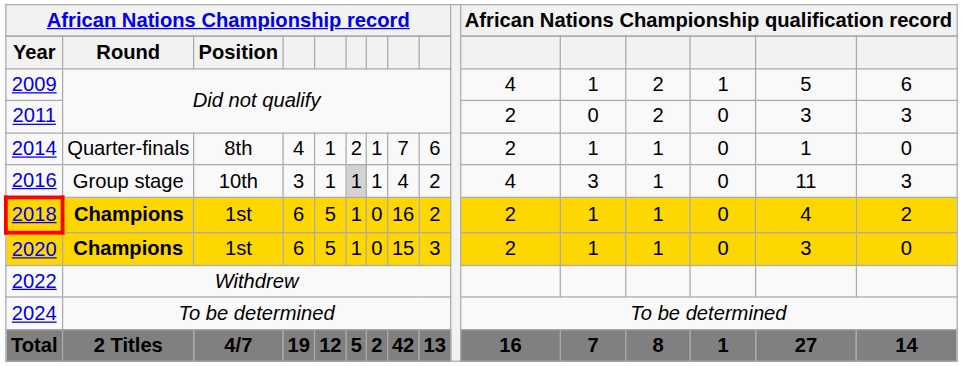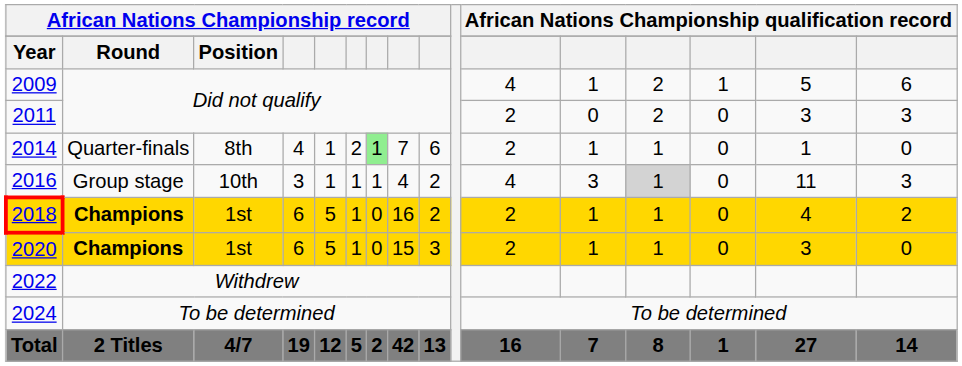(377, 148) no background -> (377, 148) lightgreen background
(356, 180) lightgrey background -> (356, 180) no background
(658, 180) no background -> (658, 180) lightgrey background
